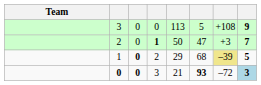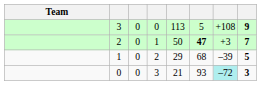(157, 42) bold -> (157, 42) normal
(201, 42) normal -> (201, 42) bold
(138, 57) bold -> (138, 57) normal
(225, 57) khaki background -> (225, 57) no background
(119, 73) bold -> (119, 73) normal
(138, 73) bold -> (138, 73) normal
(201, 73) bold -> (201, 73) normal
(225, 73) no background -> (225, 73) paleturquoise background
(247, 73) lightblue background -> (247, 73) no background
